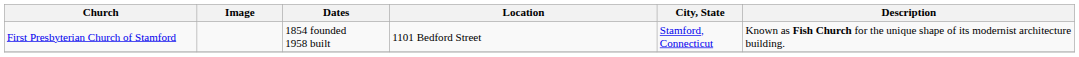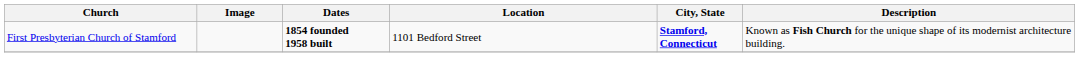(316, 36) normal -> (317, 36) bold
(686, 36) normal -> (688, 36) bold
